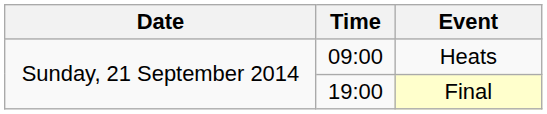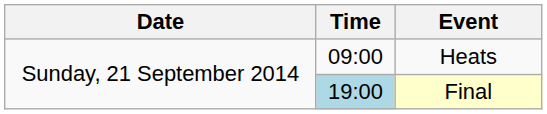(355, 91) no background -> (355, 91) lightblue background
